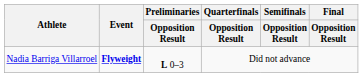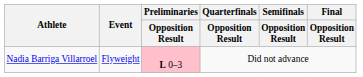(121, 60) bold -> (121, 60) normal
(172, 65) no background -> (171, 65) pink background
